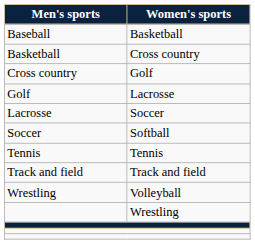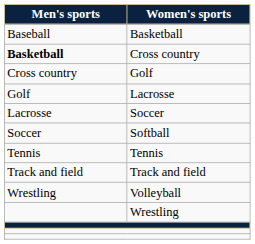(34, 53) normal -> (35, 53) bold
